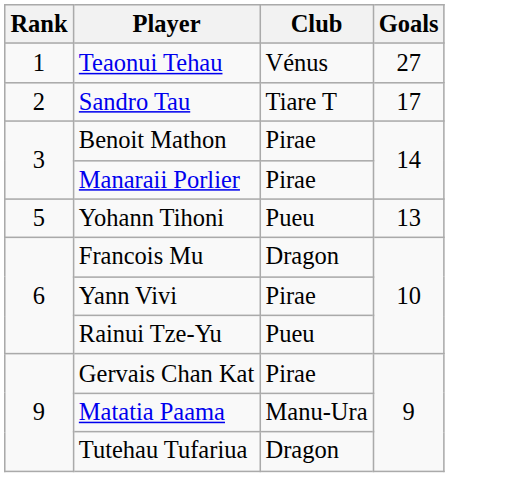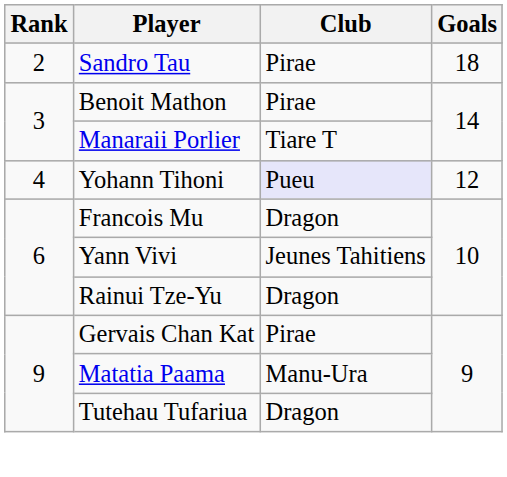- row: (151, 62)
(301, 101) Tiare T -> (291, 62) Pirae
(409, 101) 17 -> (467, 62) 18
(291, 179) Pirae -> (301, 140) Tiare T
(39, 218) 5 -> (39, 179) 4
(290, 218) no background -> (290, 179) lavender background
(409, 218) 13 -> (467, 179) 12
(291, 295) Pirae -> (346, 256) Jeunes Tahitiens
(290, 334) Pueu -> (302, 295) Dragon
